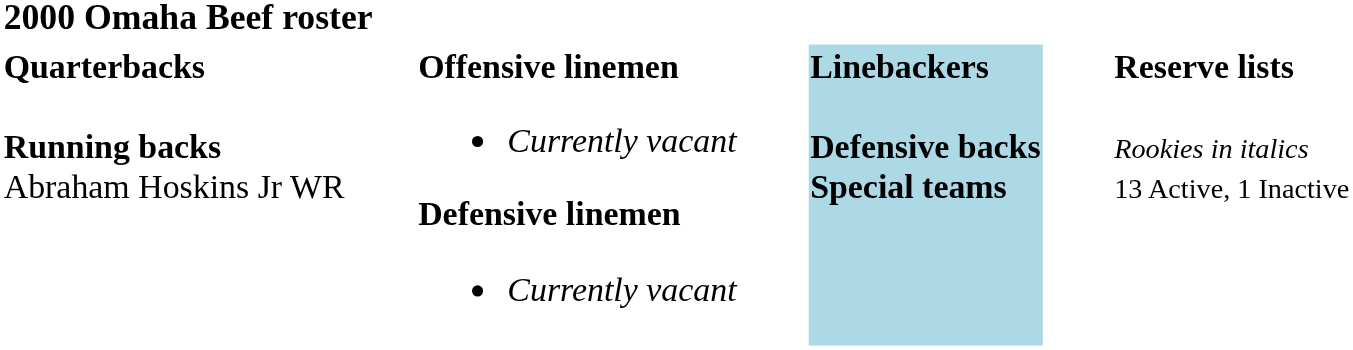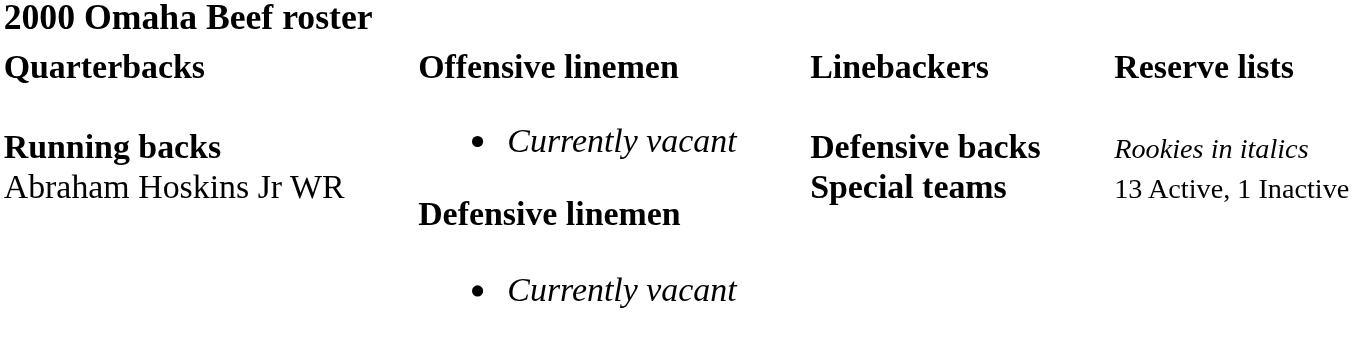(925, 126) lightblue background -> (925, 126) no background
